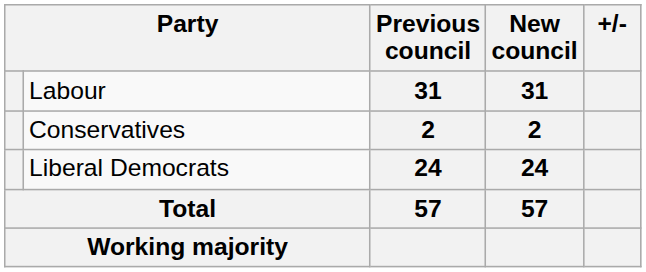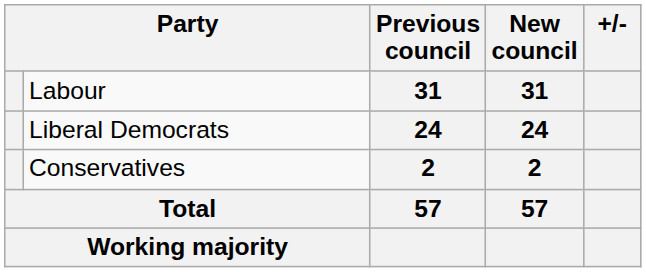rows swapped: (129, 168) <-> (107, 129)
